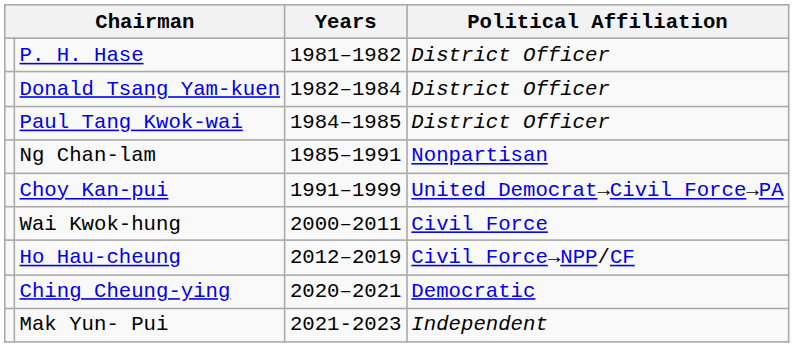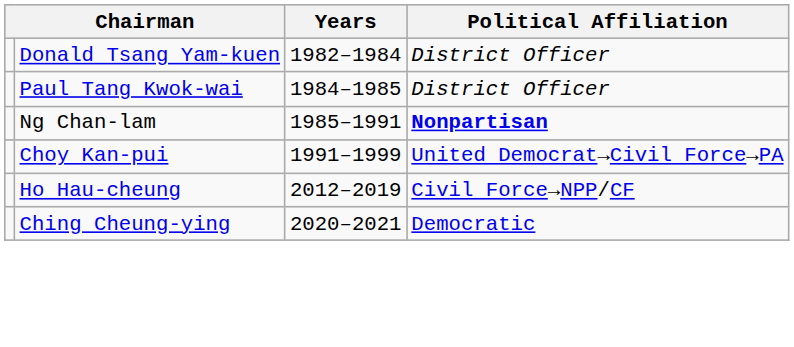- row: (82, 55)
(480, 156) normal -> (480, 123) bold
- row: (100, 224)
- row: (94, 325)
